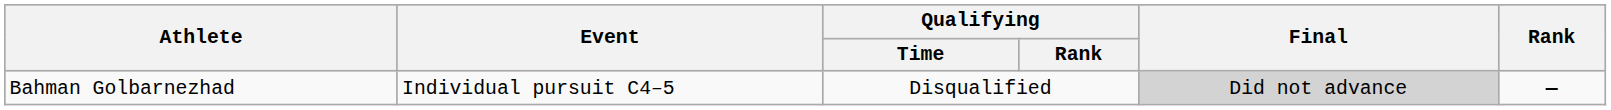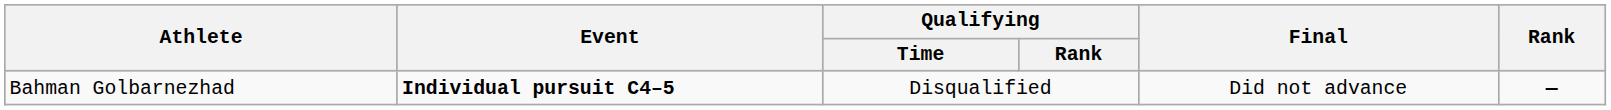(538, 88) normal -> (538, 88) bold
(1318, 88) lightgrey background -> (1318, 88) no background
